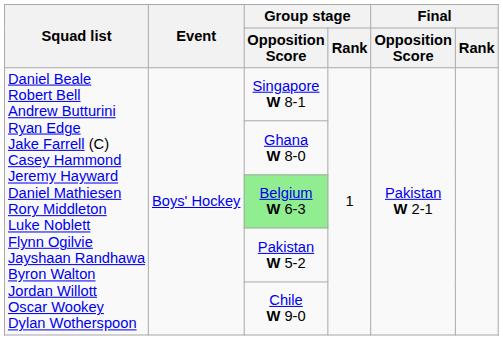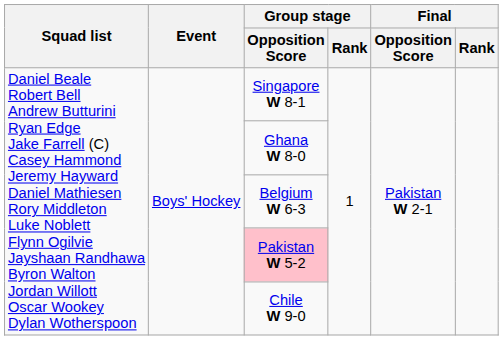(286, 202) lightgreen background -> (286, 202) no background
(286, 255) no background -> (286, 255) pink background
